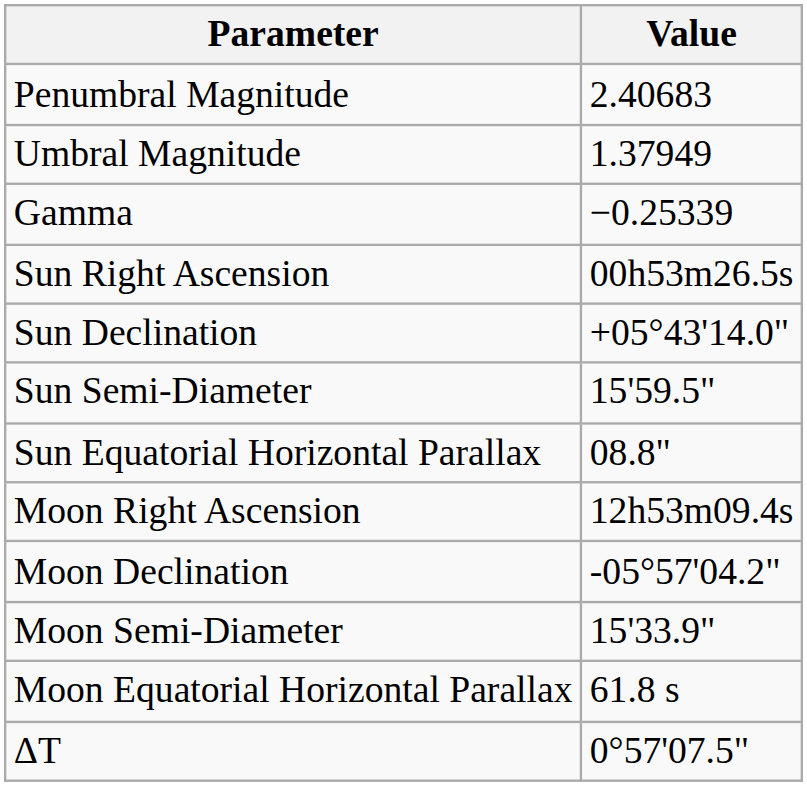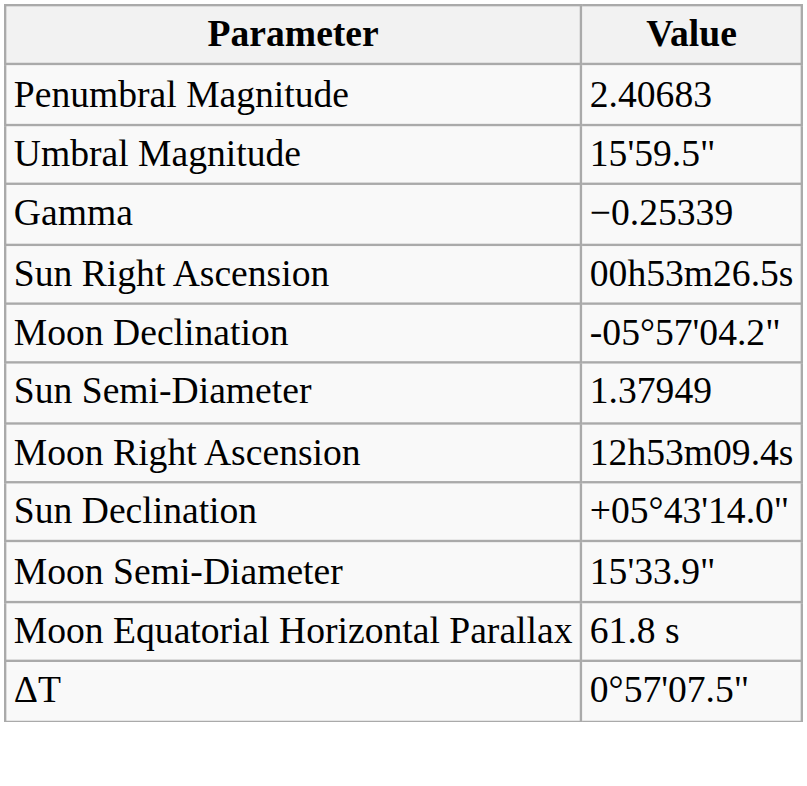(651, 153) 1.37949 -> (653, 153) 15'59.5"
rows swapped: (136, 332) <-> (151, 570)
(653, 392) 15'59.5" -> (651, 392) 1.37949
- row: (277, 451)
